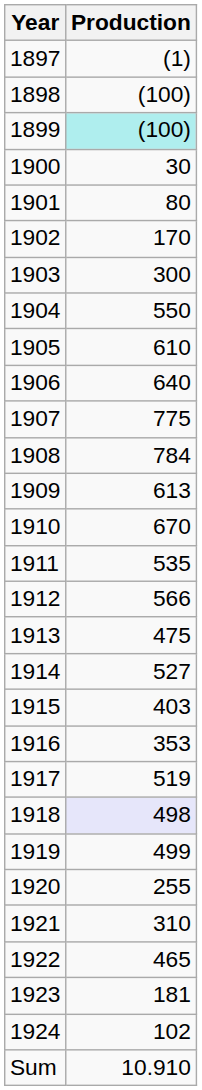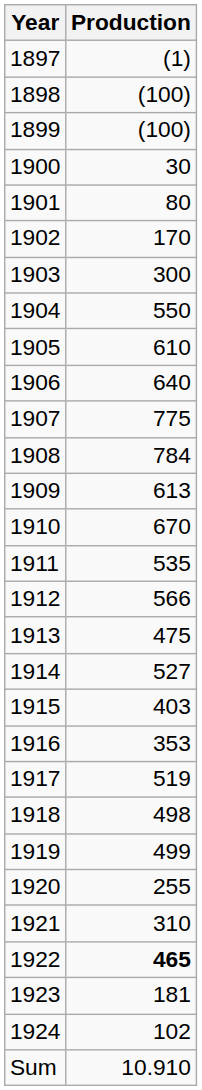(164, 130) paleturquoise background -> (164, 130) no background
(172, 815) lavender background -> (172, 815) no background
(172, 959) normal -> (172, 959) bold
